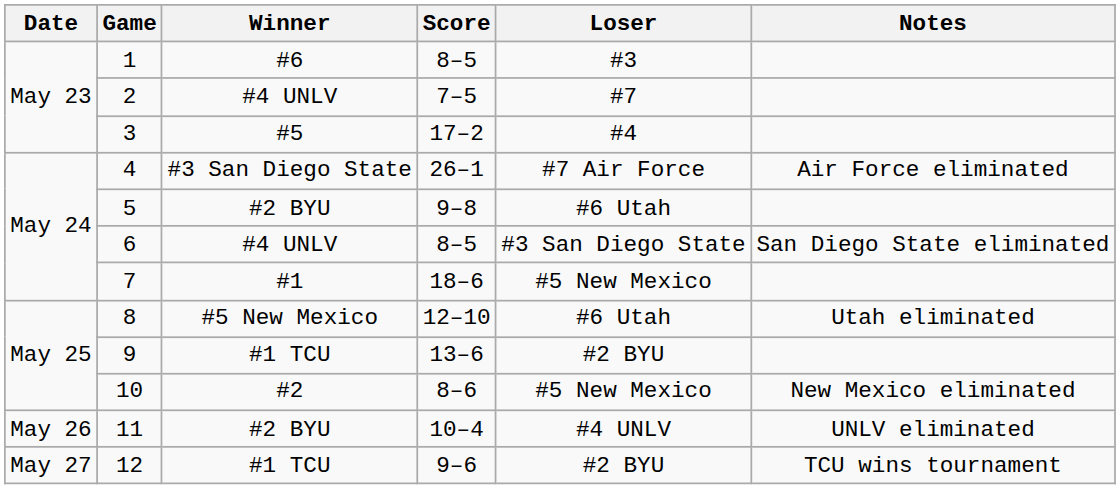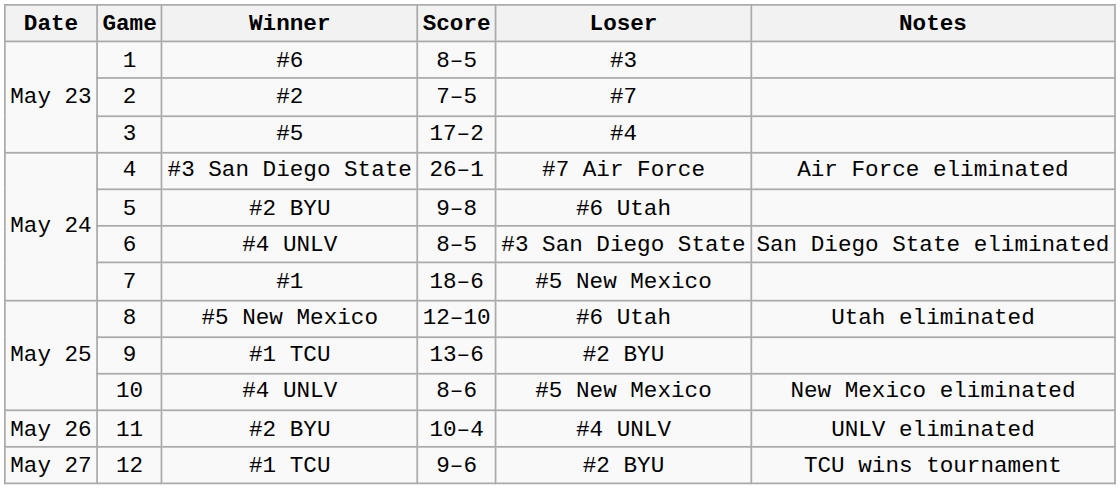(290, 97) #4 UNLV -> (290, 97) #2
(290, 392) #2 -> (290, 392) #4 UNLV
